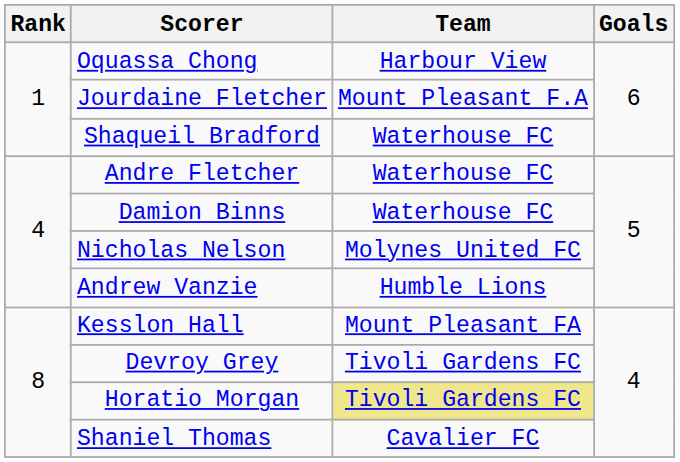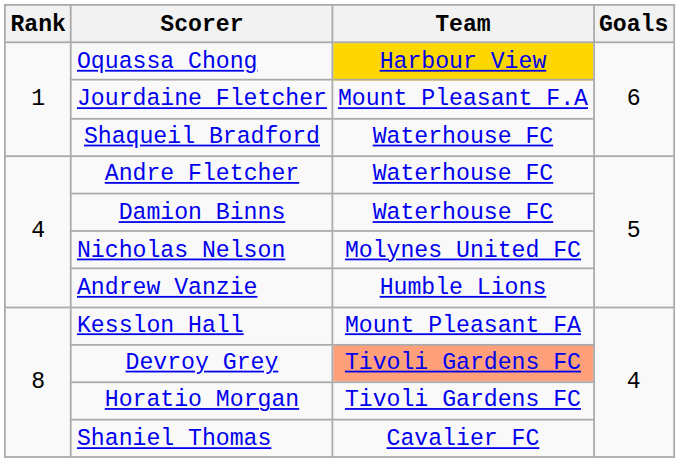(463, 61) no background -> (463, 61) gold background
(463, 363) no background -> (463, 363) lightsalmon background
(463, 401) khaki background -> (463, 401) no background
